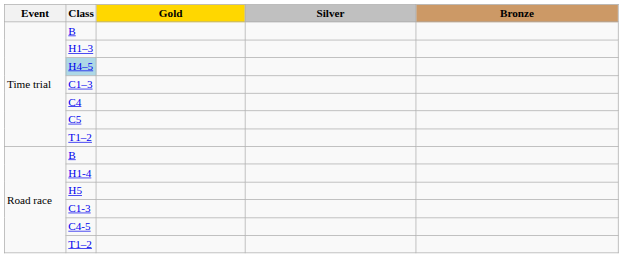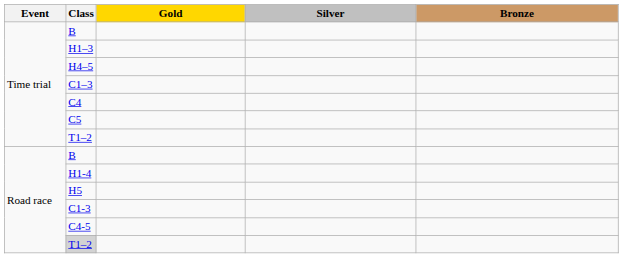(81, 66) lightblue background -> (81, 66) no background
(80, 244) no background -> (80, 244) lightgrey background
